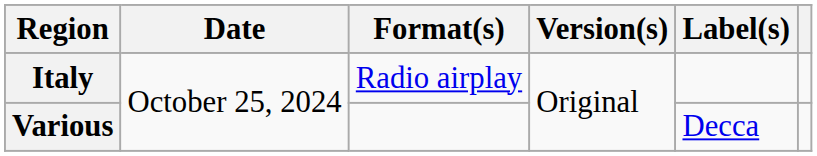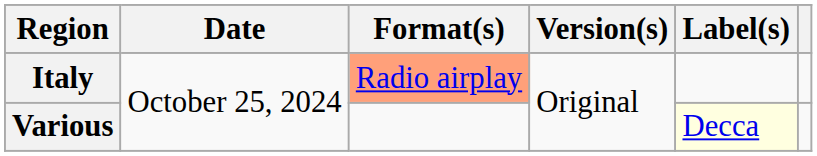(439, 77) no background -> (439, 77) lightsalmon background
(721, 126) no background -> (721, 126) lightyellow background
